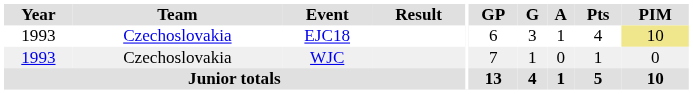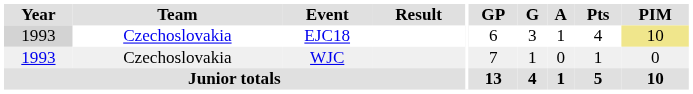(38, 36) no background -> (38, 36) lightgrey background
